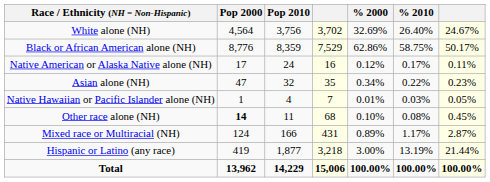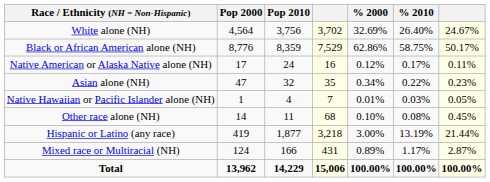(241, 116) bold -> (241, 116) normal
rows swapped: (111, 133) <-> (111, 151)
